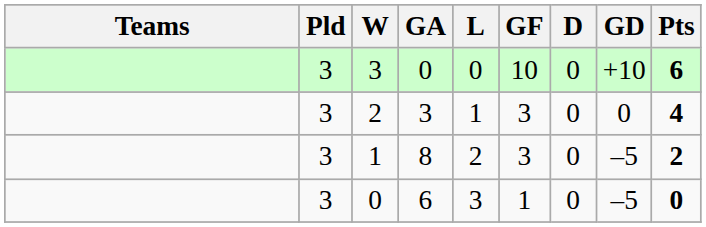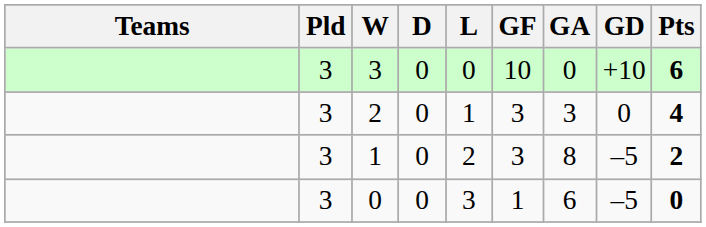columns swapped: (573, 26) <-> (425, 26)
